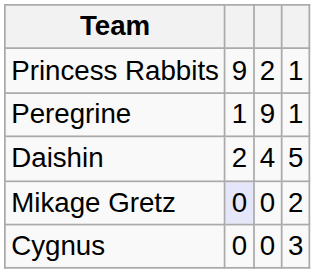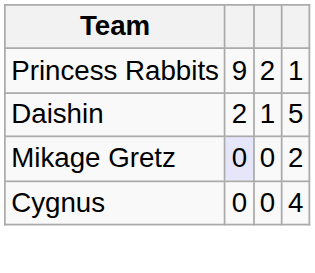- row: (71, 114)
(268, 158) 4 -> (268, 114) 1
(296, 245) 3 -> (296, 202) 4
